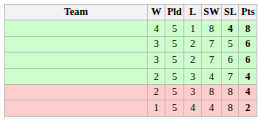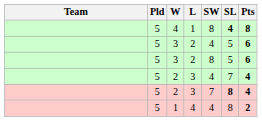columns swapped: (174, 12) <-> (156, 12)
(211, 44) 7 -> (211, 44) 4
(211, 60) 7 -> (211, 60) 8
(230, 60) 6 -> (230, 60) 5
(211, 92) 8 -> (211, 92) 7
(230, 92) normal -> (230, 92) bold
